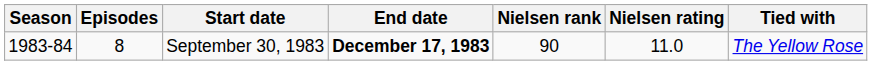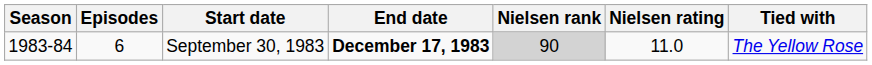(119, 45) 8 -> (119, 45) 6
(549, 45) no background -> (549, 45) lightgrey background
